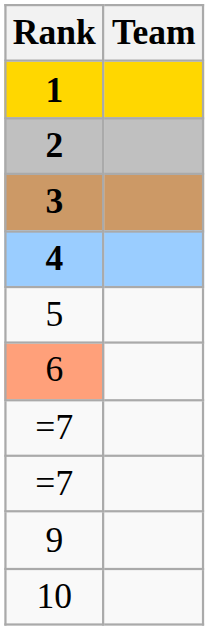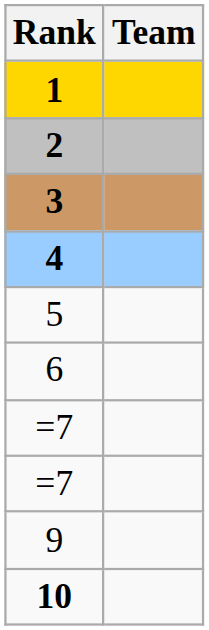(54, 370) lightsalmon background -> (54, 370) no background
(54, 595) normal -> (54, 595) bold
